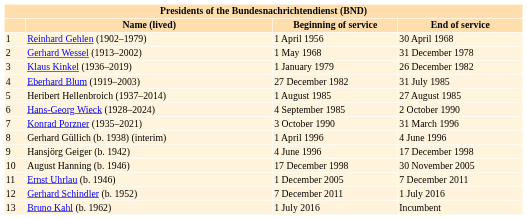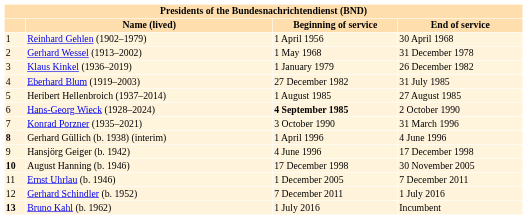(310, 109) normal -> (311, 109) bold
(8, 137) normal -> (8, 137) bold
(11, 165) normal -> (11, 165) bold
(11, 207) normal -> (11, 207) bold
